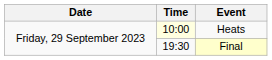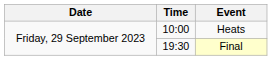(176, 30) lightyellow background -> (176, 30) no background
